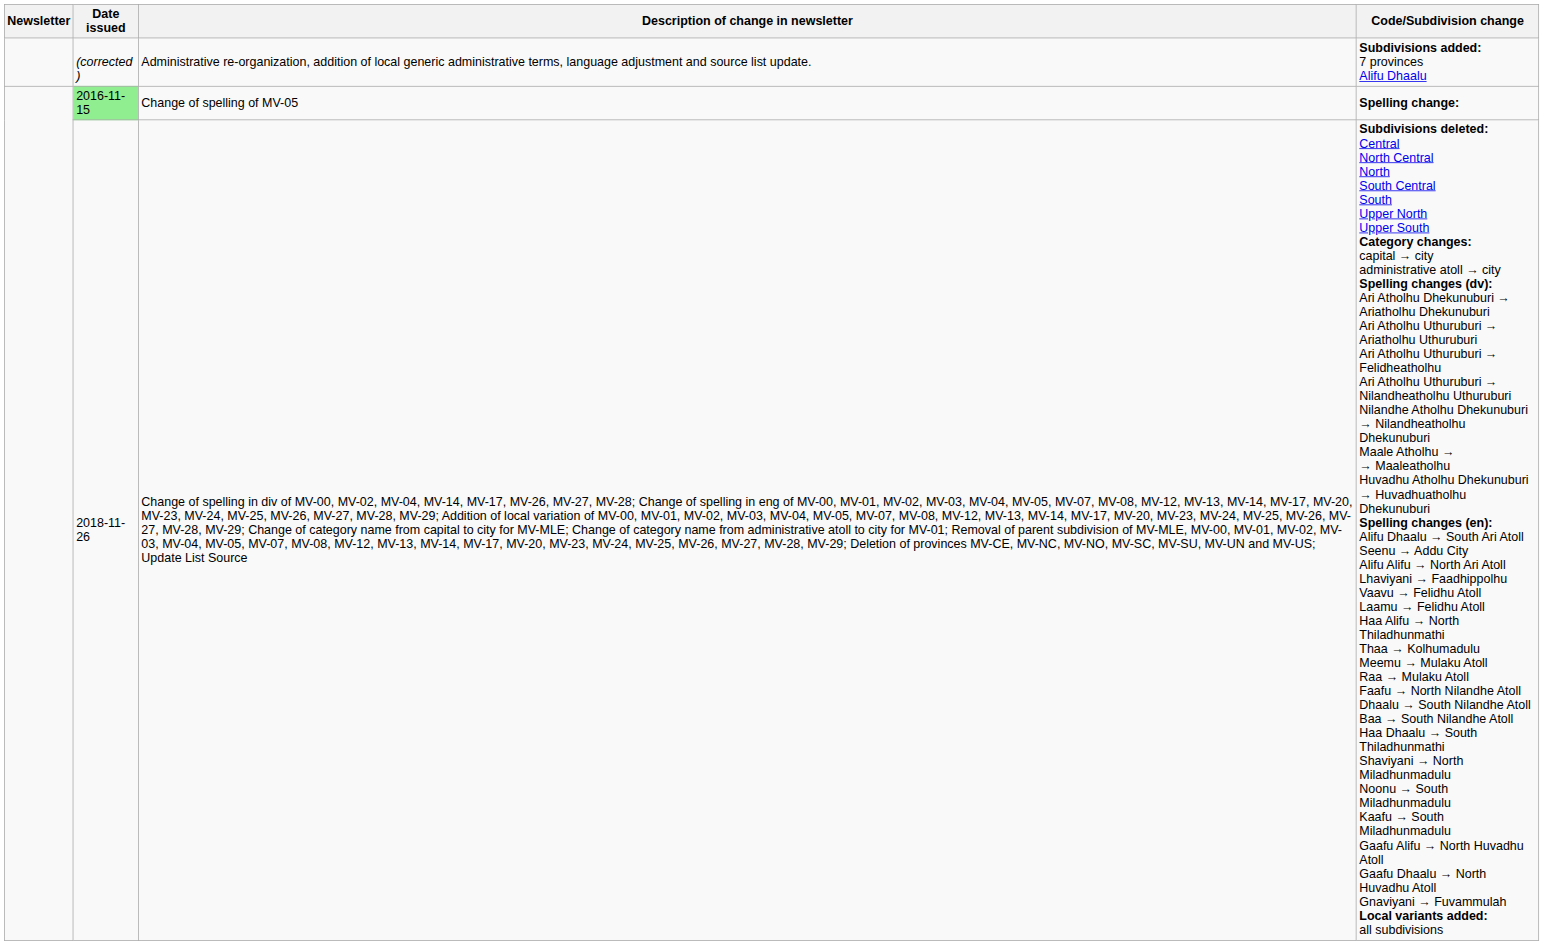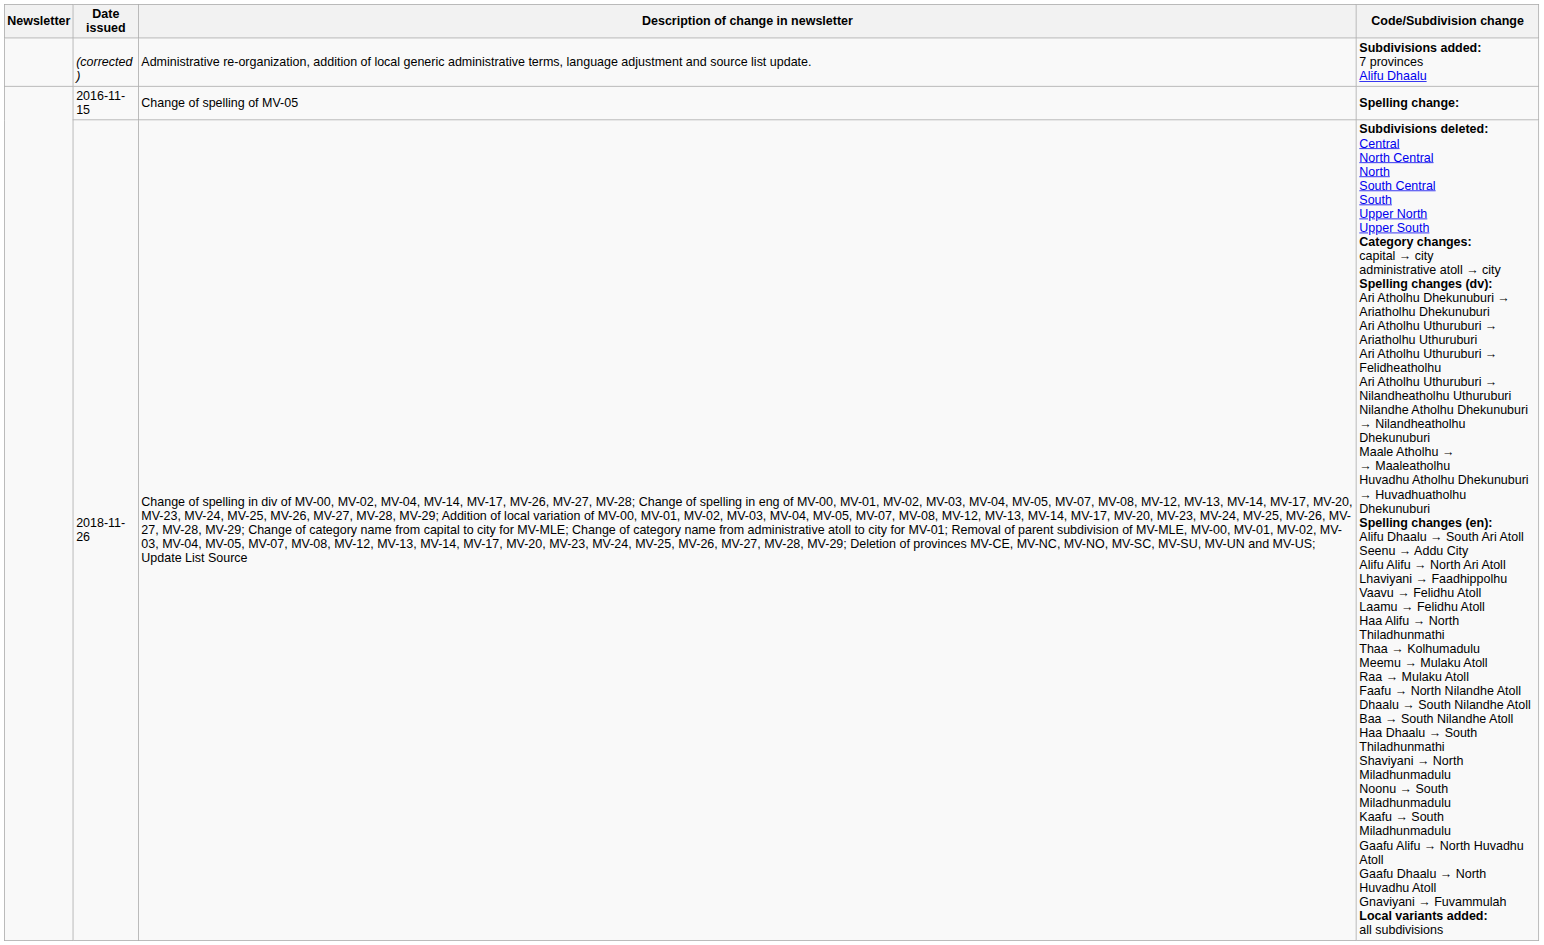(101, 103) lightgreen background -> (101, 103) no background
